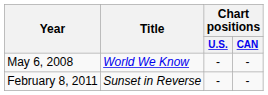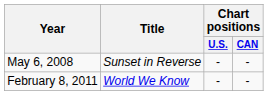(146, 62) World We Know -> (152, 62) Sunset in Reverse
(152, 81) Sunset in Reverse -> (146, 81) World We Know
